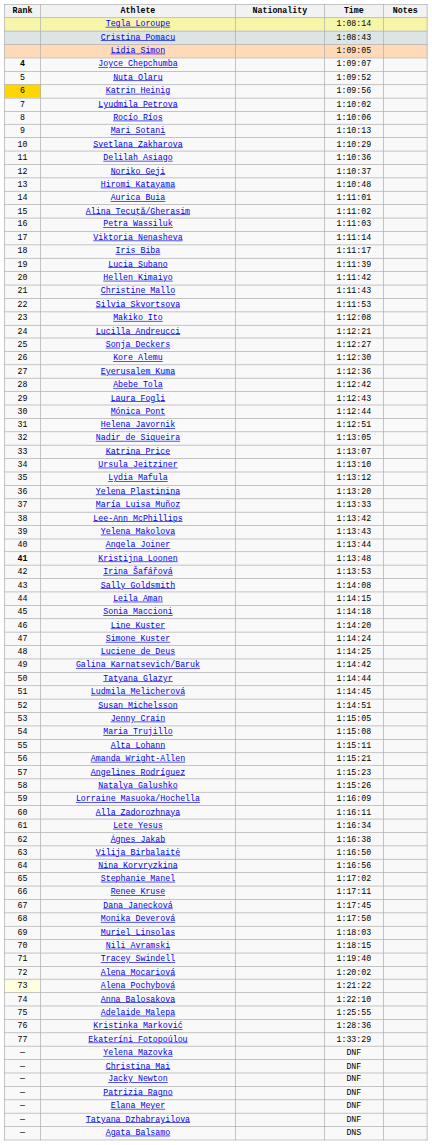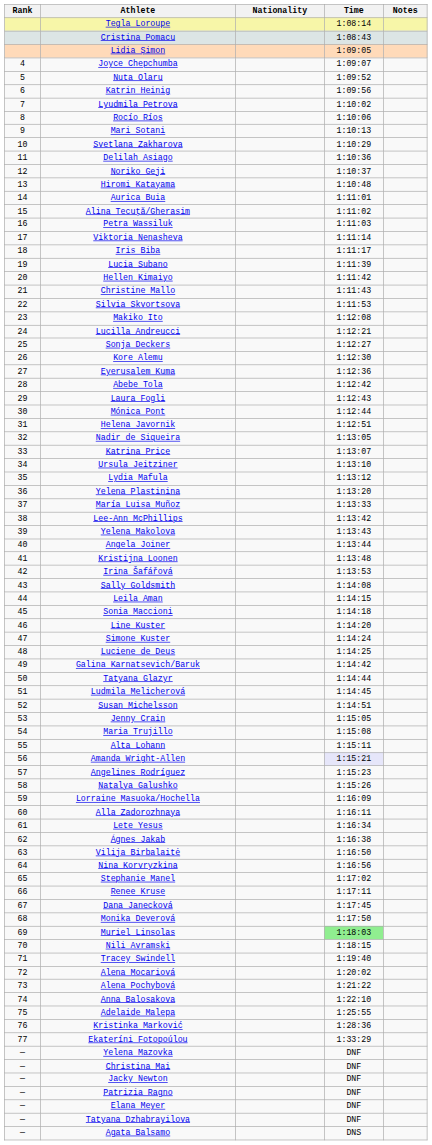(22, 65) bold -> (22, 65) normal
(22, 92) gold background -> (22, 92) no background
(22, 559) bold -> (22, 559) normal
(354, 759) no background -> (354, 759) lavender background
(354, 933) no background -> (354, 933) lightgreen background
(22, 987) lightyellow background -> (22, 987) no background
